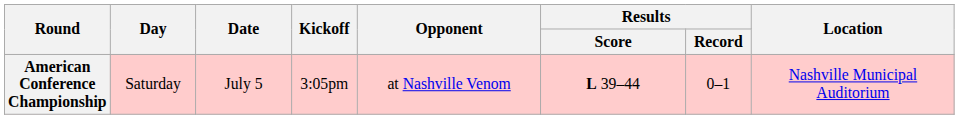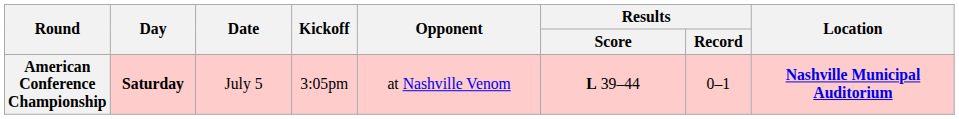(153, 84) normal -> (153, 84) bold
(853, 84) normal -> (853, 84) bold
